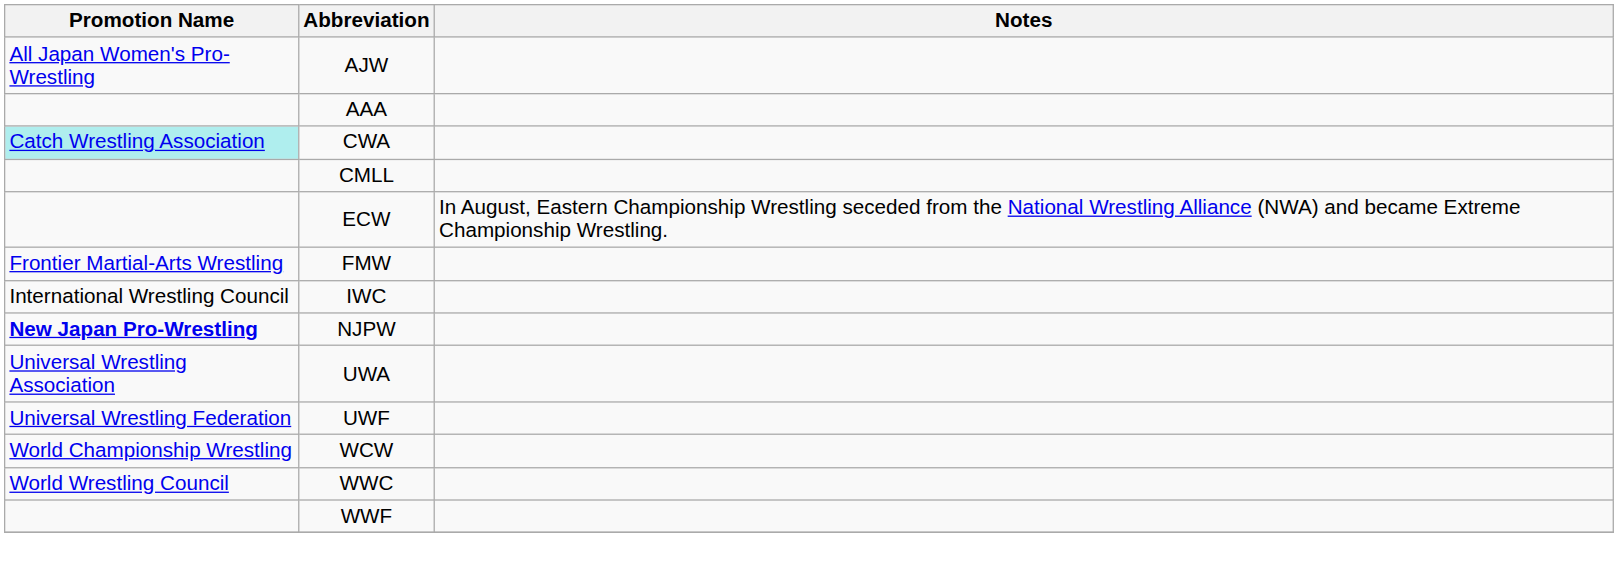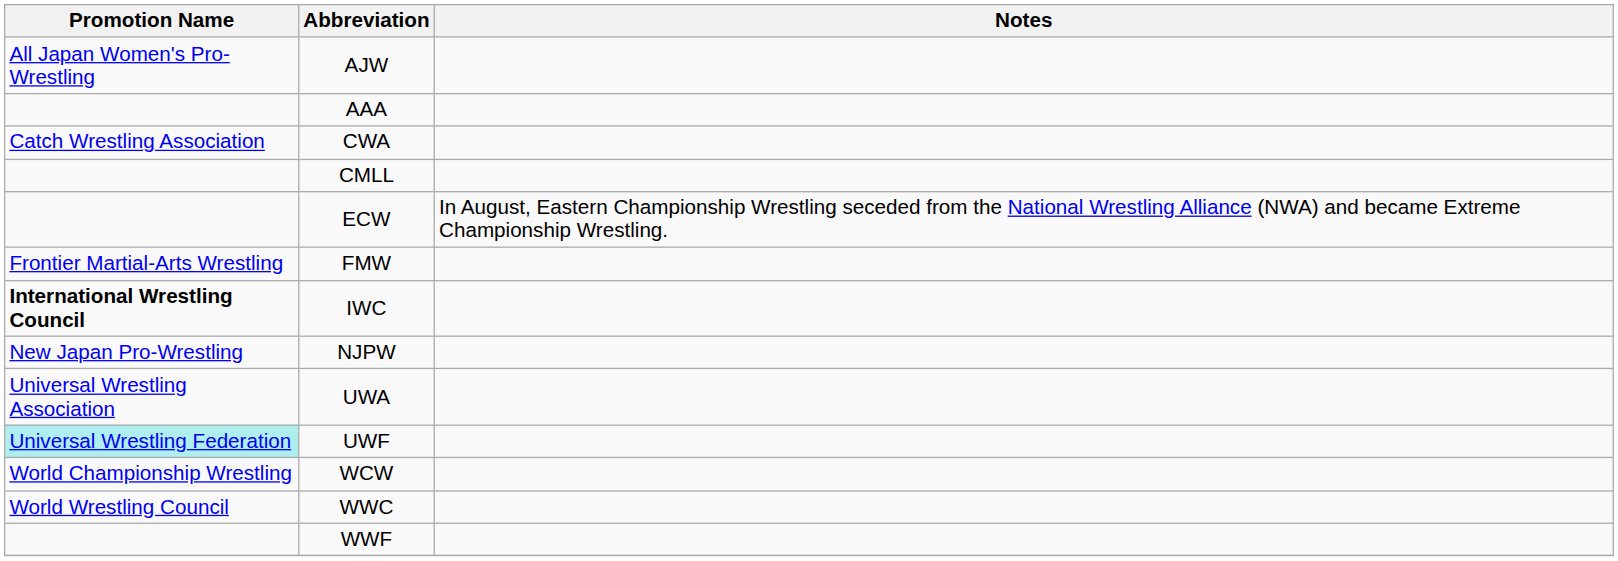(137, 142) paleturquoise background -> (137, 142) no background
(149, 296) normal -> (121, 308) bold
(134, 329) bold -> (126, 352) normal
(150, 417) no background -> (150, 441) paleturquoise background
